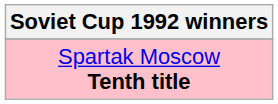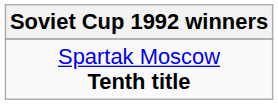(139, 68) pink background -> (139, 68) no background
